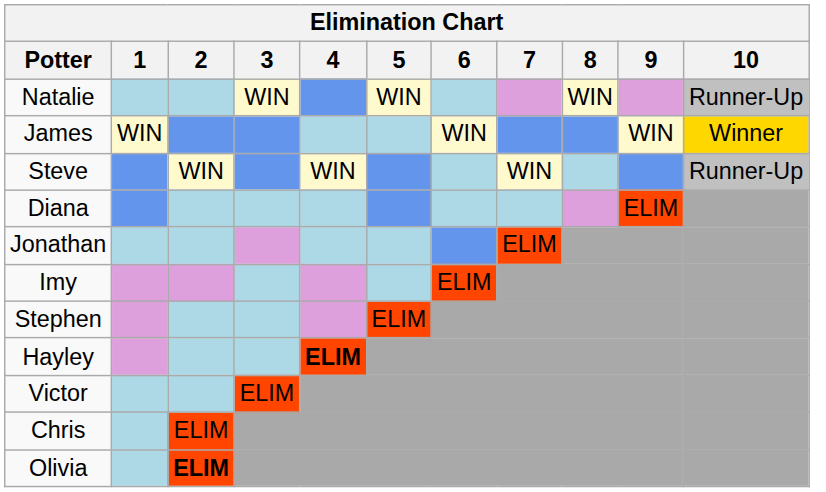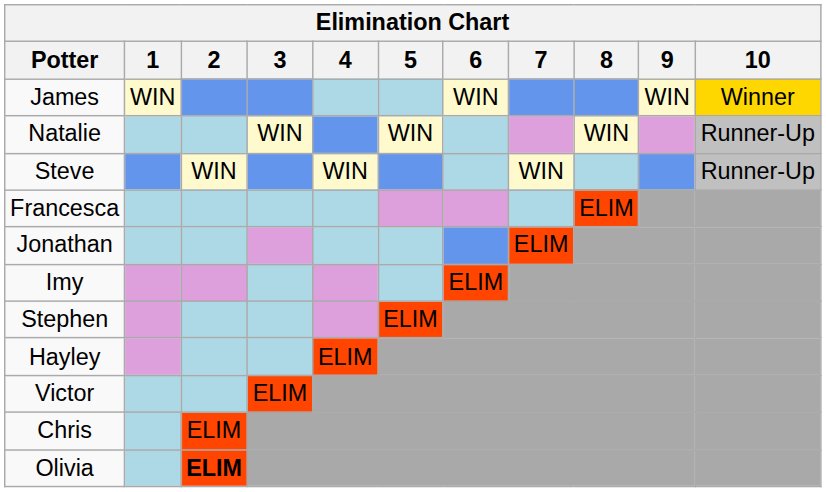rows swapped: (58, 134) <-> (58, 97)
- row: (58, 208)
+ row: (65, 208)
(333, 356) bold -> (345, 356) normal
